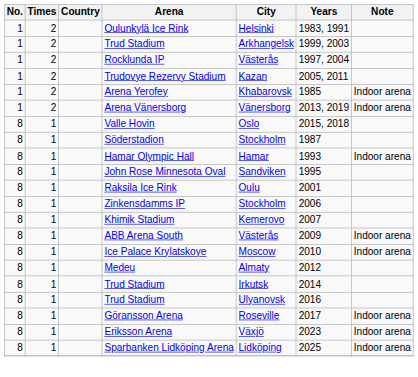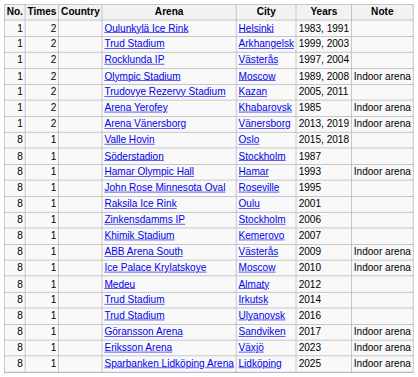+ row: (20, 76)
(262, 172) Sandviken -> (259, 188) Roseville
(259, 316) Roseville -> (262, 332) Sandviken
